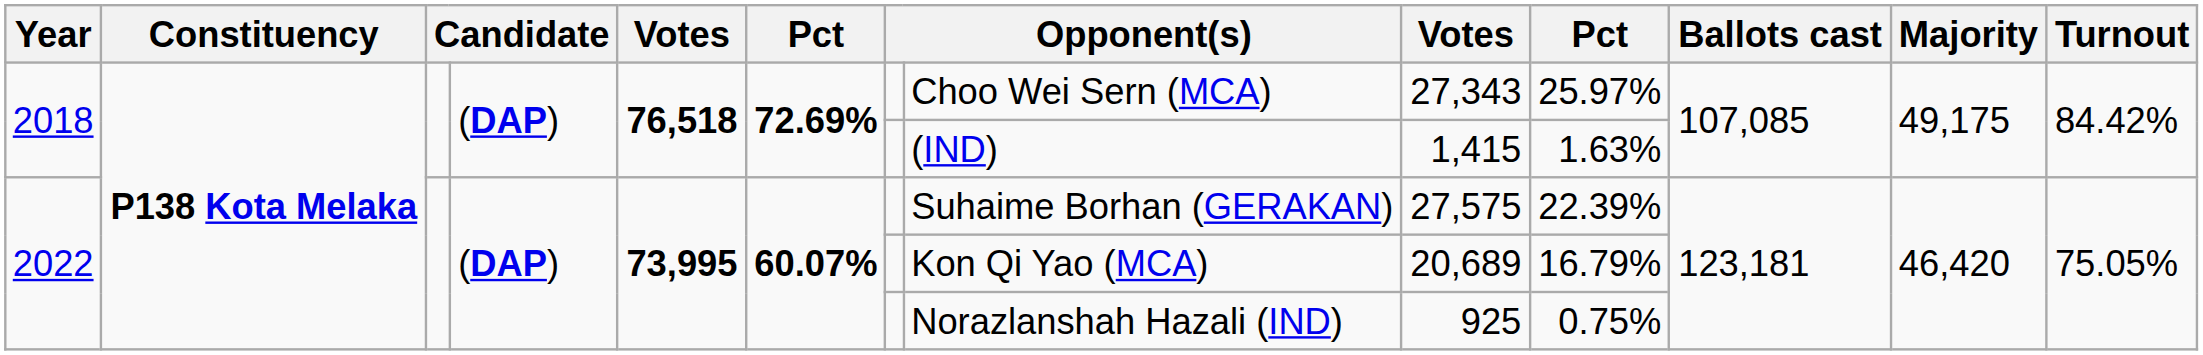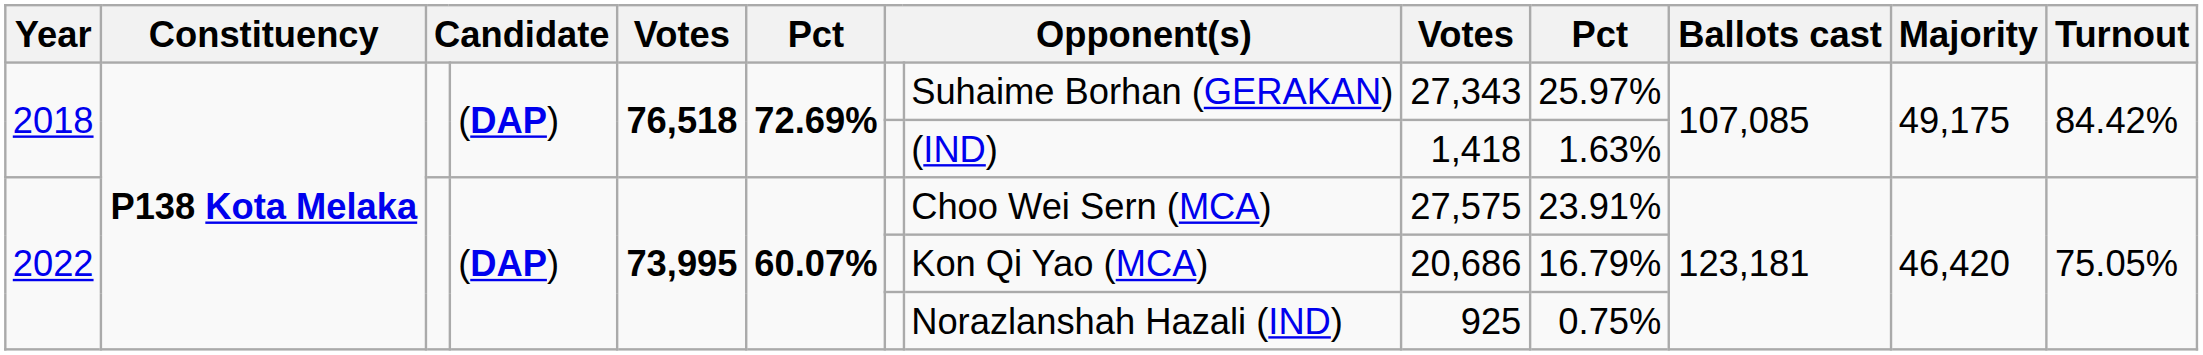(1091, 91) Choo Wei Sern (MCA) -> (1152, 91) Suhaime Borhan (GERAKAN)
(1476, 149) 1,415 -> (1476, 149) 1,418
(1152, 206) Suhaime Borhan (GERAKAN) -> (1091, 206) Choo Wei Sern (MCA)
(1600, 206) 22.39% -> (1600, 206) 23.91%
(1466, 264) 20,689 -> (1466, 264) 20,686
